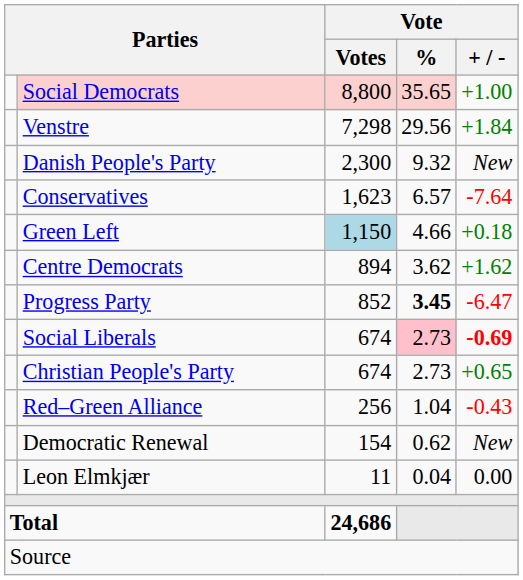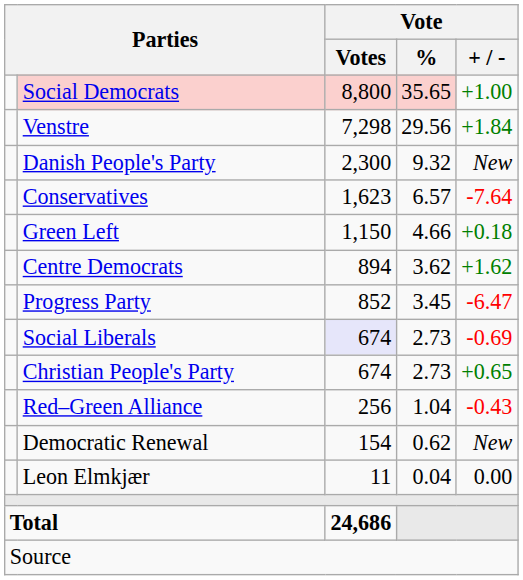(366, 232) lightblue background -> (366, 232) no background
(432, 302) bold -> (432, 302) normal
(375, 337) no background -> (375, 337) lavender background
(432, 337) pink background -> (432, 337) no background
(489, 337) bold -> (489, 337) normal
